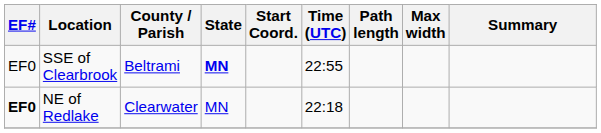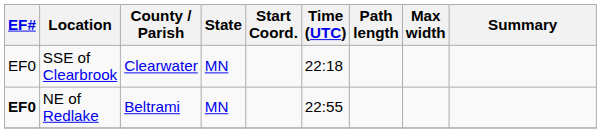(152, 66) Beltrami -> (161, 66) Clearwater
(217, 66) bold -> (217, 66) normal
(324, 66) 22:55 -> (324, 66) 22:18
(161, 107) Clearwater -> (152, 107) Beltrami
(324, 107) 22:18 -> (324, 107) 22:55
